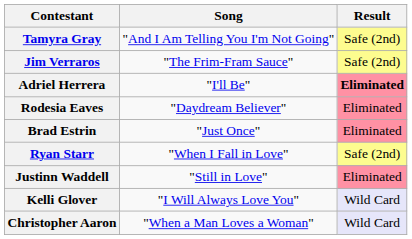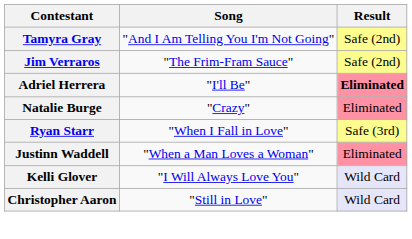- row: (62, 107)
+ row: (62, 107)
- row: (62, 130)
(372, 153) Safe (2nd) -> (372, 130) Safe (3rd)
(228, 176) "Still in Love" -> (228, 153) "When a Man Loves a Woman"
(228, 222) "When a Man Loves a Woman" -> (228, 199) "Still in Love"
